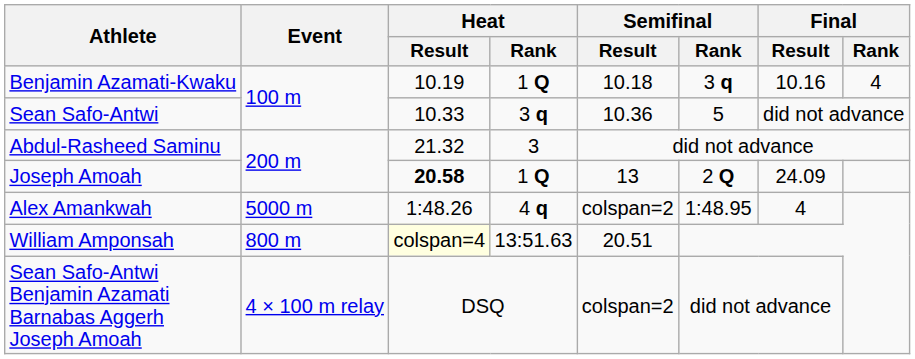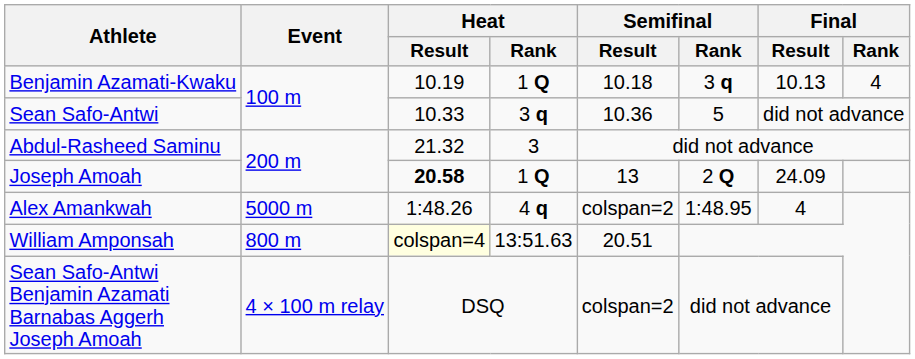(801, 82) 10.16 -> (801, 82) 10.13
